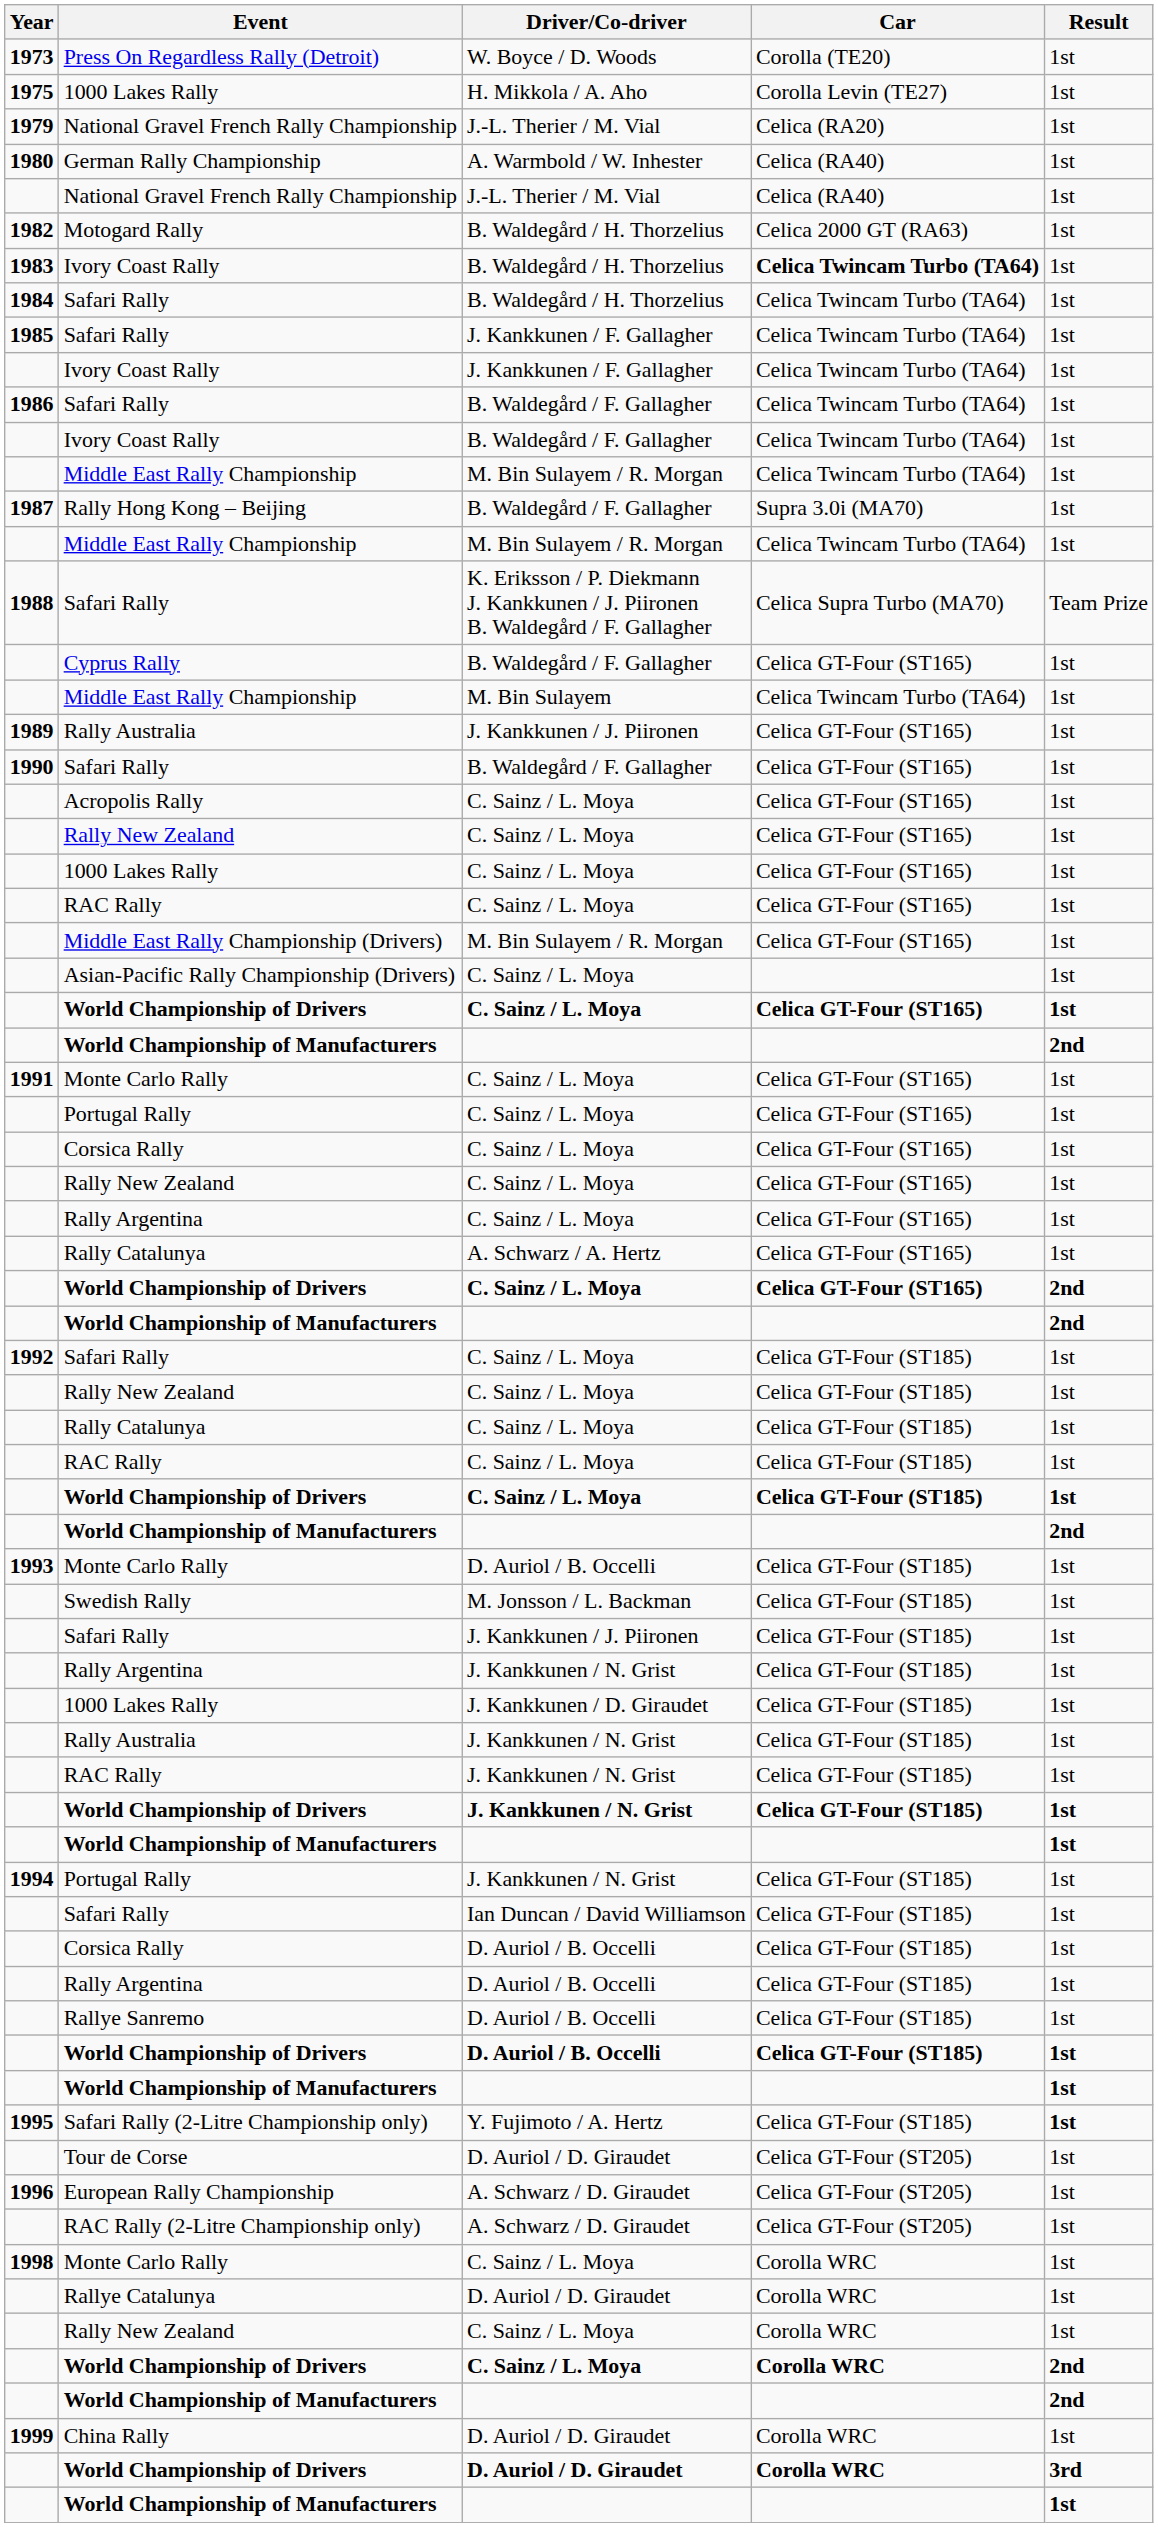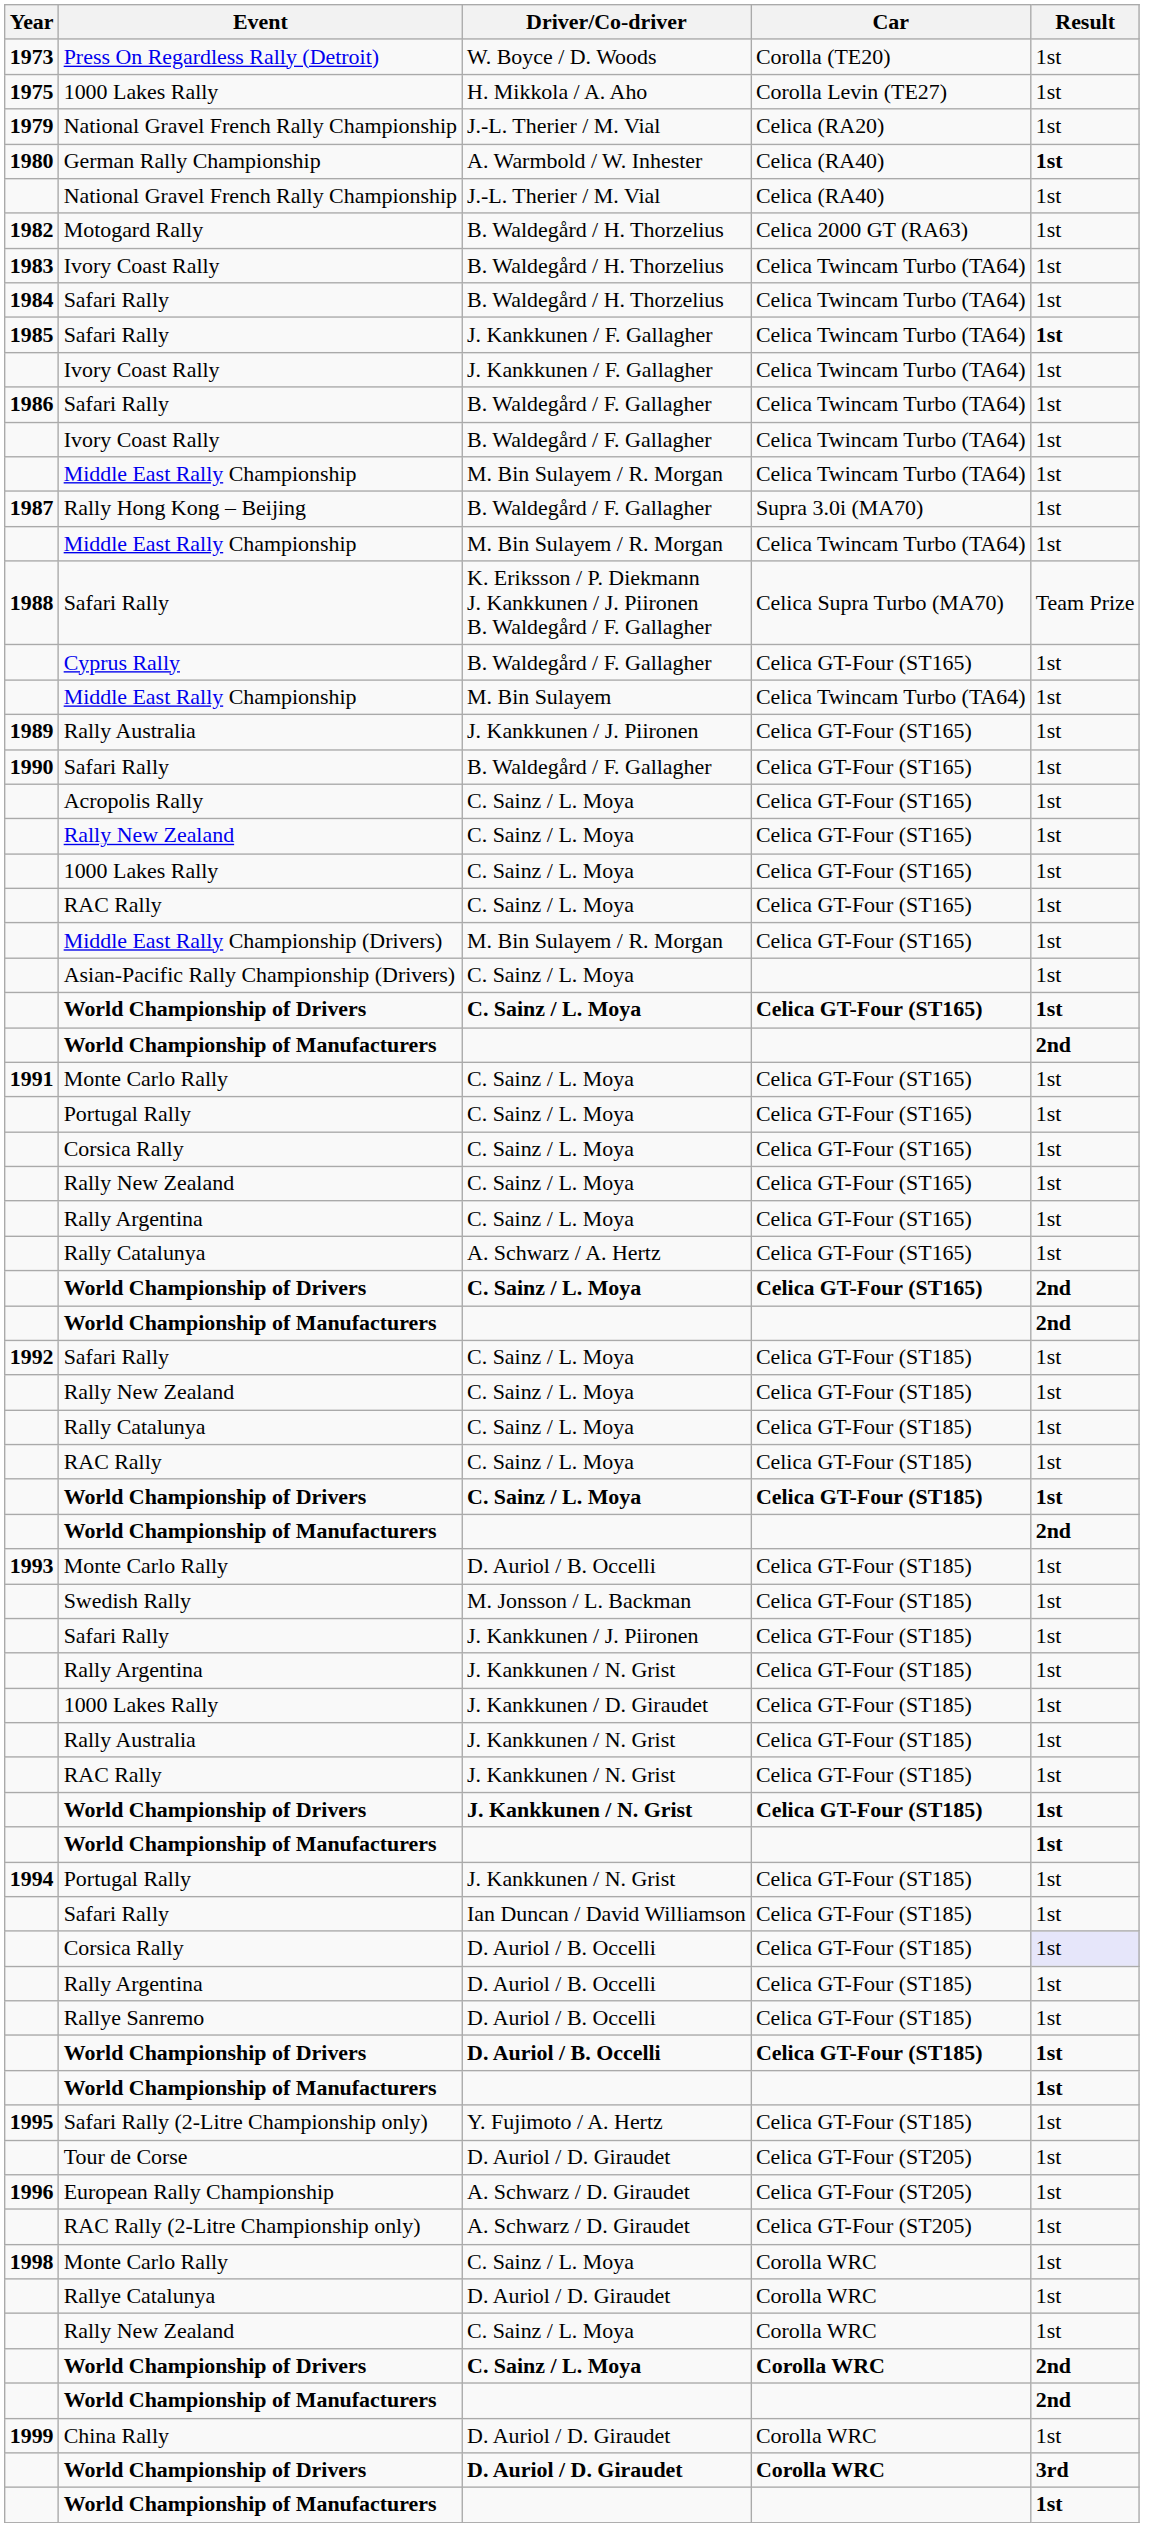(1062, 160) normal -> (1049, 160) bold
(897, 265) bold -> (891, 265) normal
(1062, 334) normal -> (1049, 334) bold
(1062, 1948) no background -> (1048, 1948) lavender background
(1063, 2122) bold -> (1048, 2122) normal
